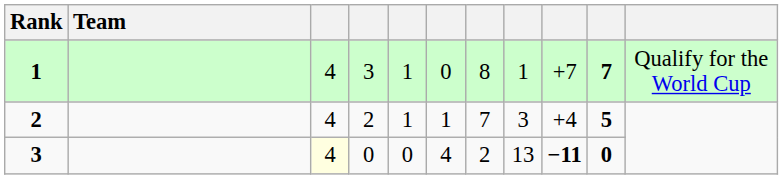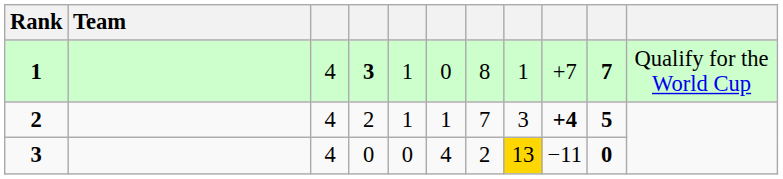(369, 70) normal -> (369, 70) bold
(565, 119) normal -> (565, 119) bold
(330, 155) lightyellow background -> (330, 155) no background
(523, 155) no background -> (523, 155) gold background
(565, 155) bold -> (565, 155) normal
